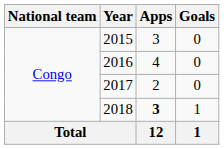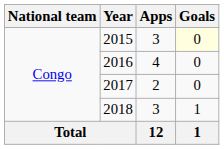(197, 39) no background -> (197, 39) lightyellow background
(156, 109) bold -> (156, 109) normal
